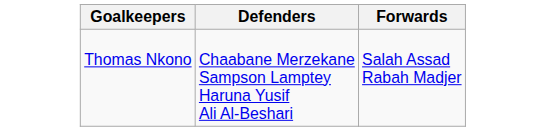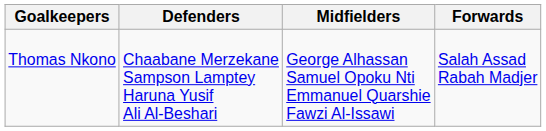+ column: (358, 17)
